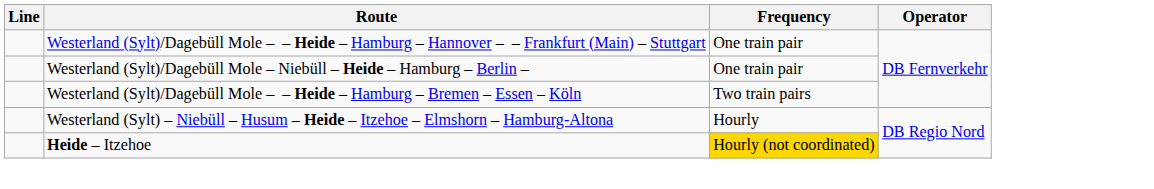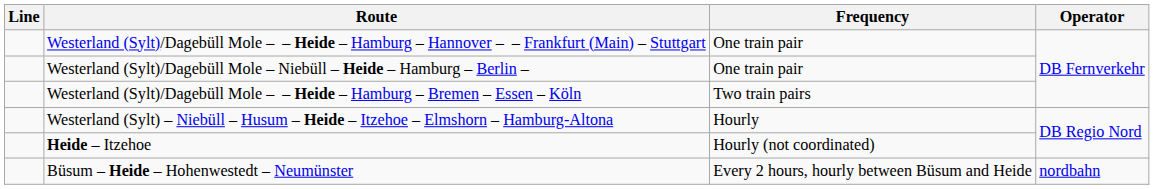(794, 145) gold background -> (794, 145) no background
+ row: (200, 171)
